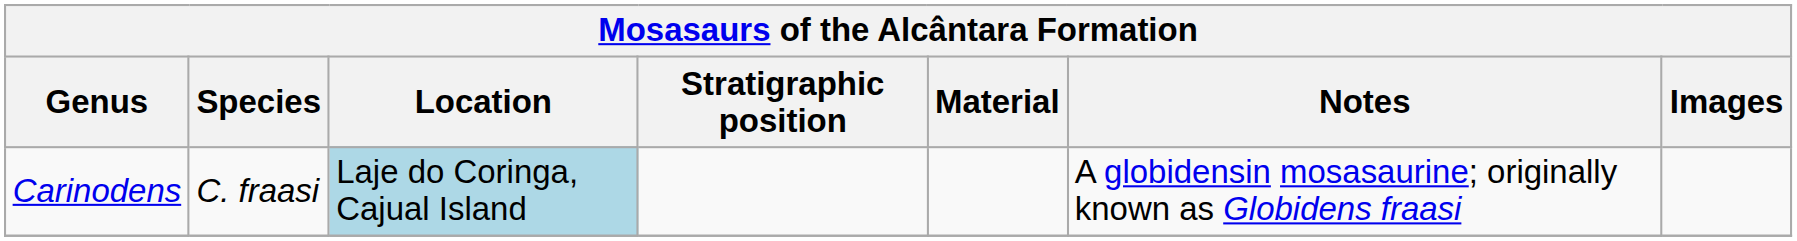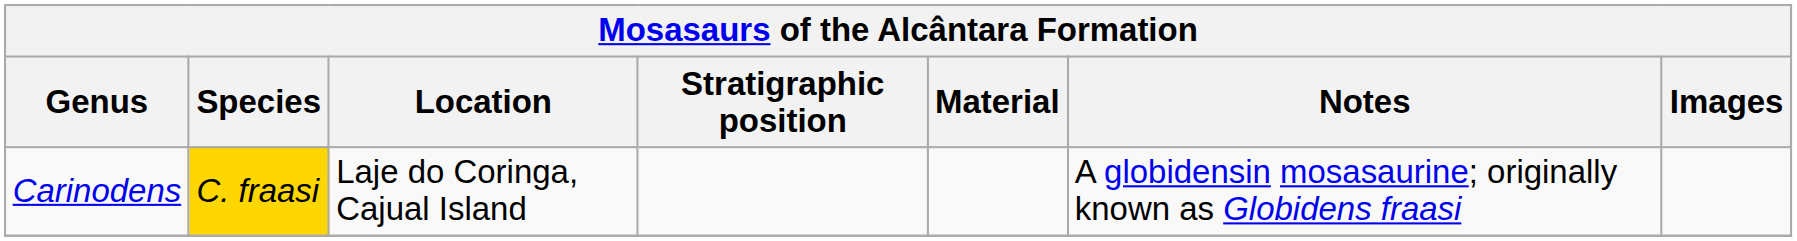(258, 190) no background -> (258, 190) gold background
(457, 190) lightblue background -> (457, 190) no background
